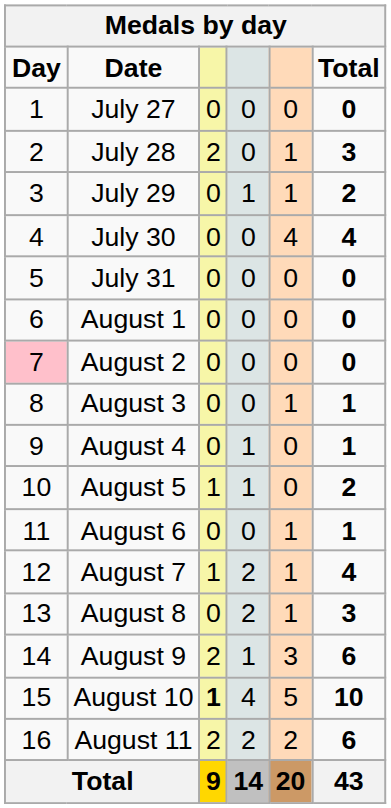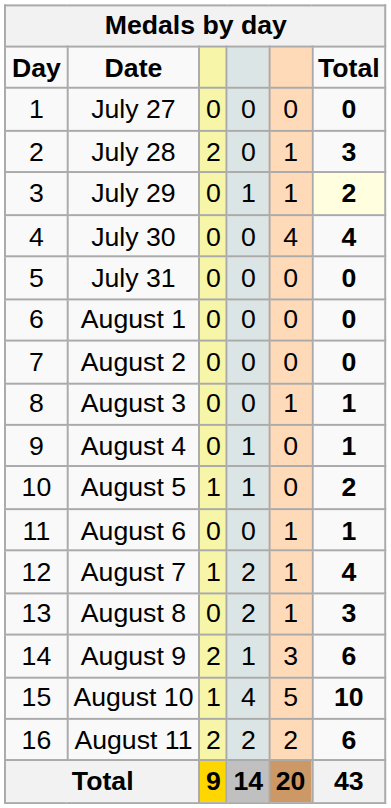(349, 194) no background -> (349, 194) lightyellow background
(36, 362) pink background -> (36, 362) no background
(213, 698) bold -> (213, 698) normal
